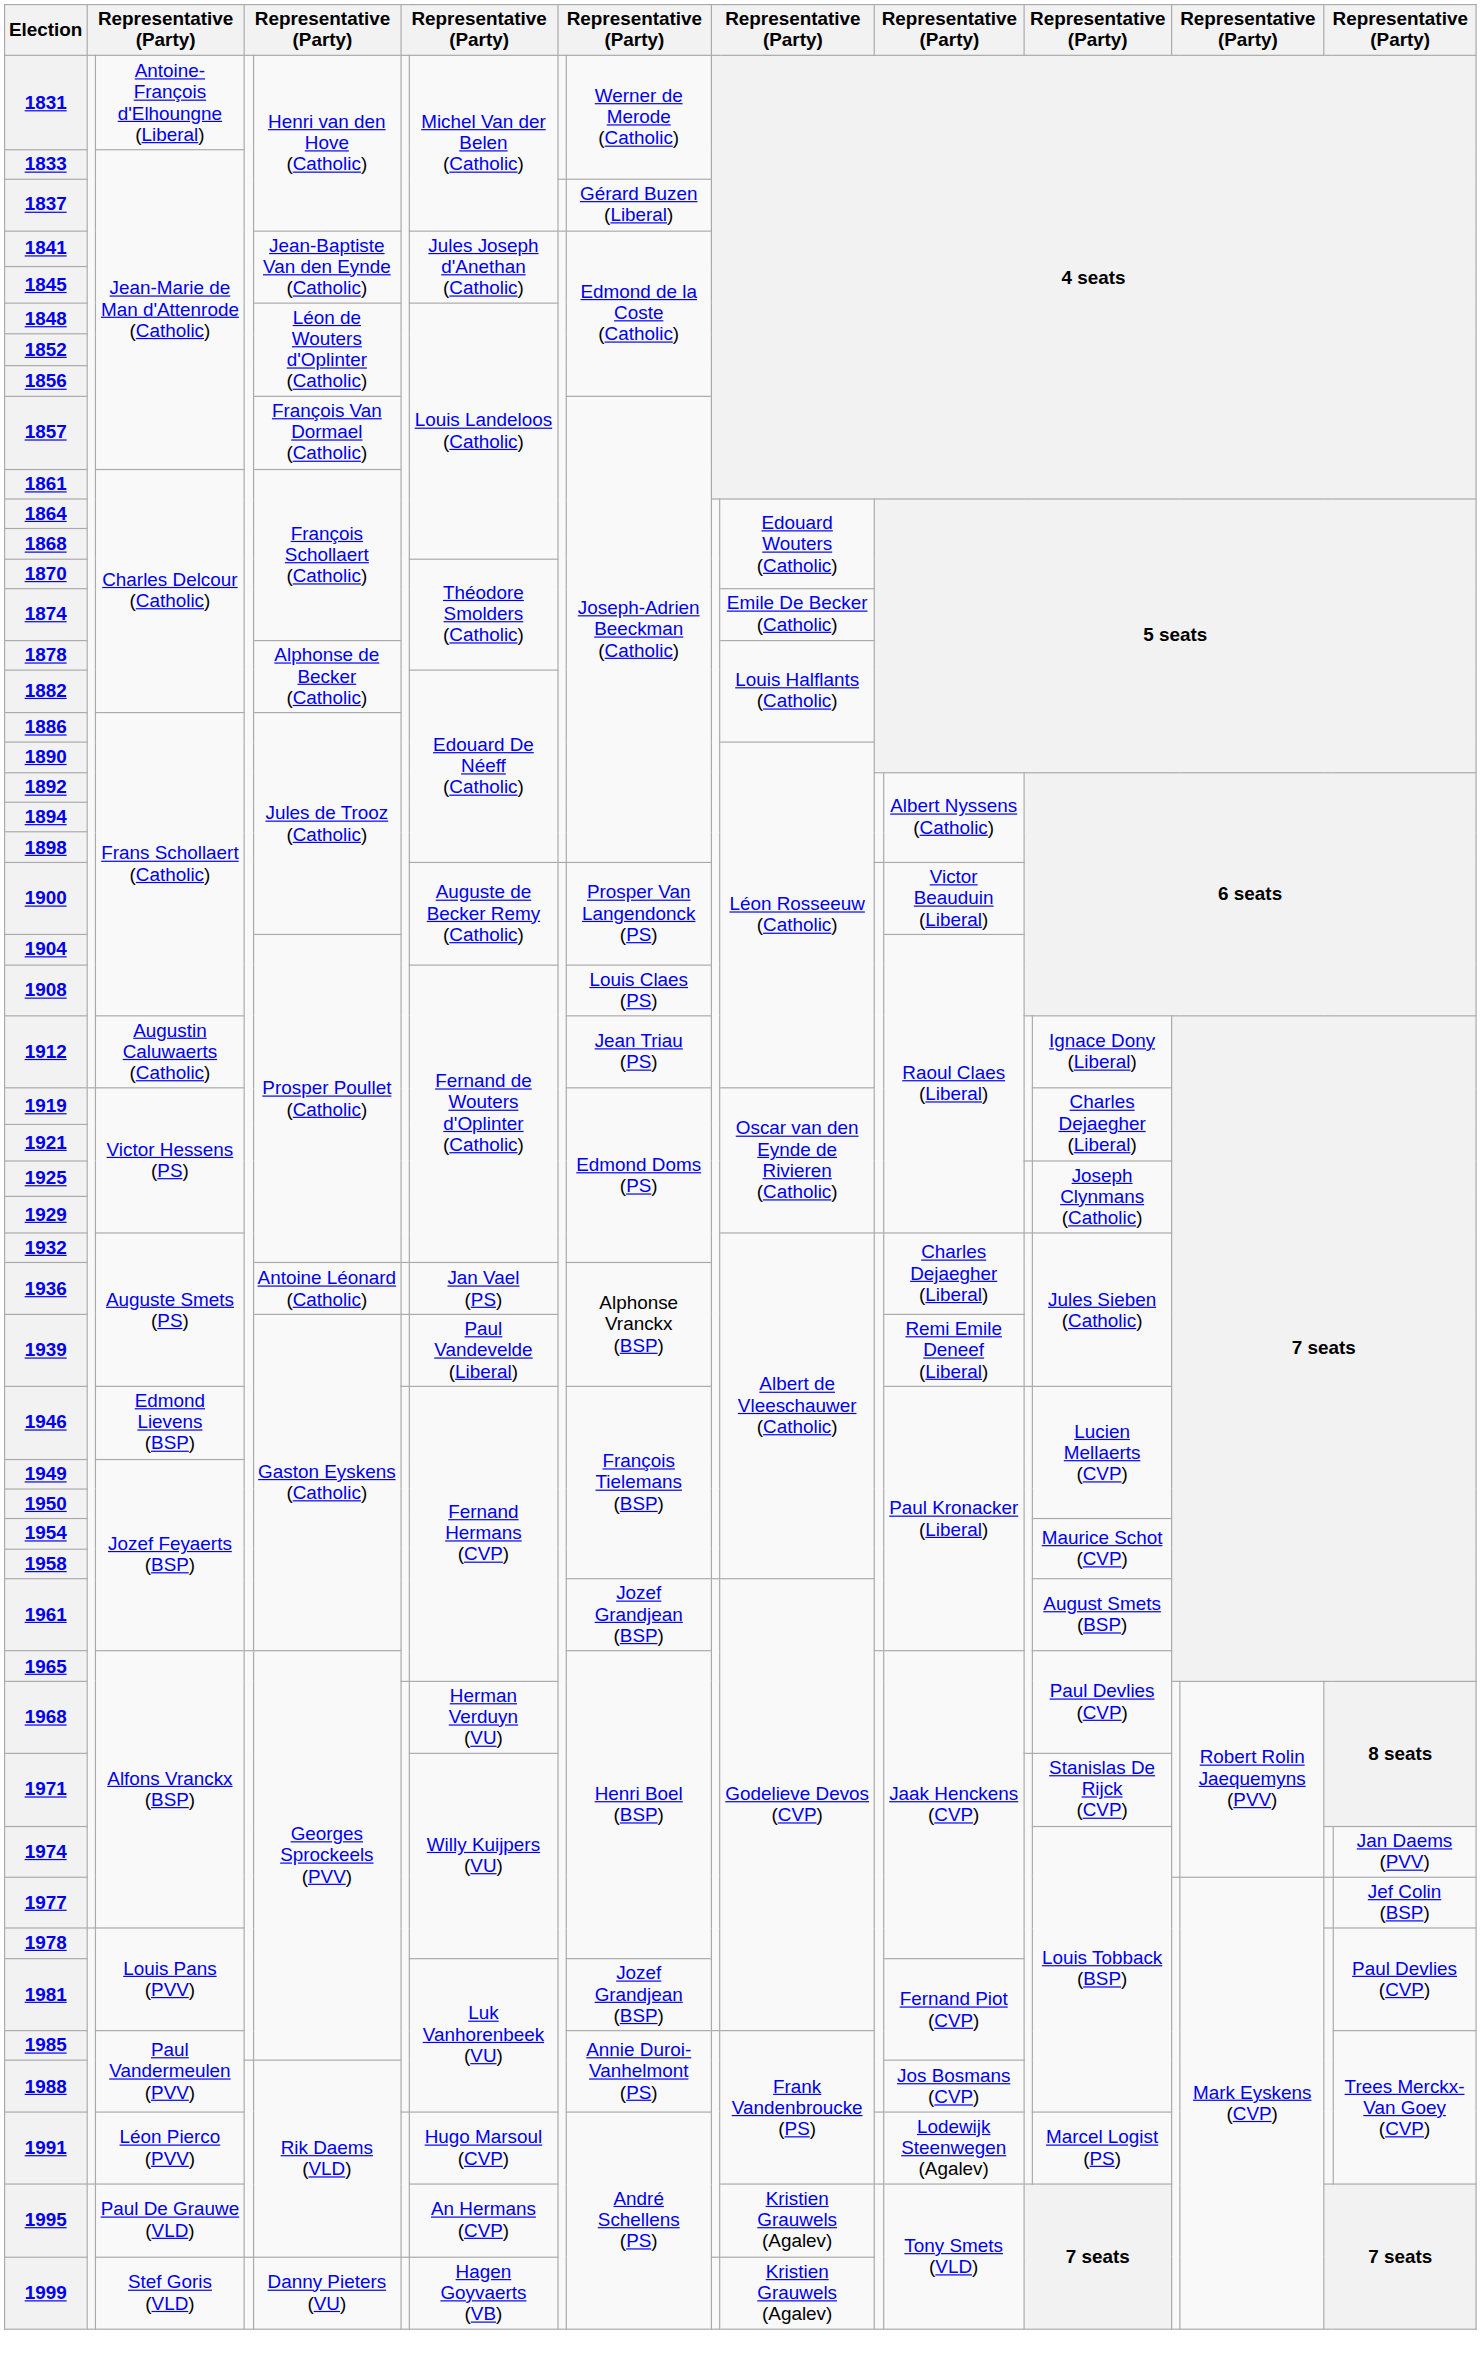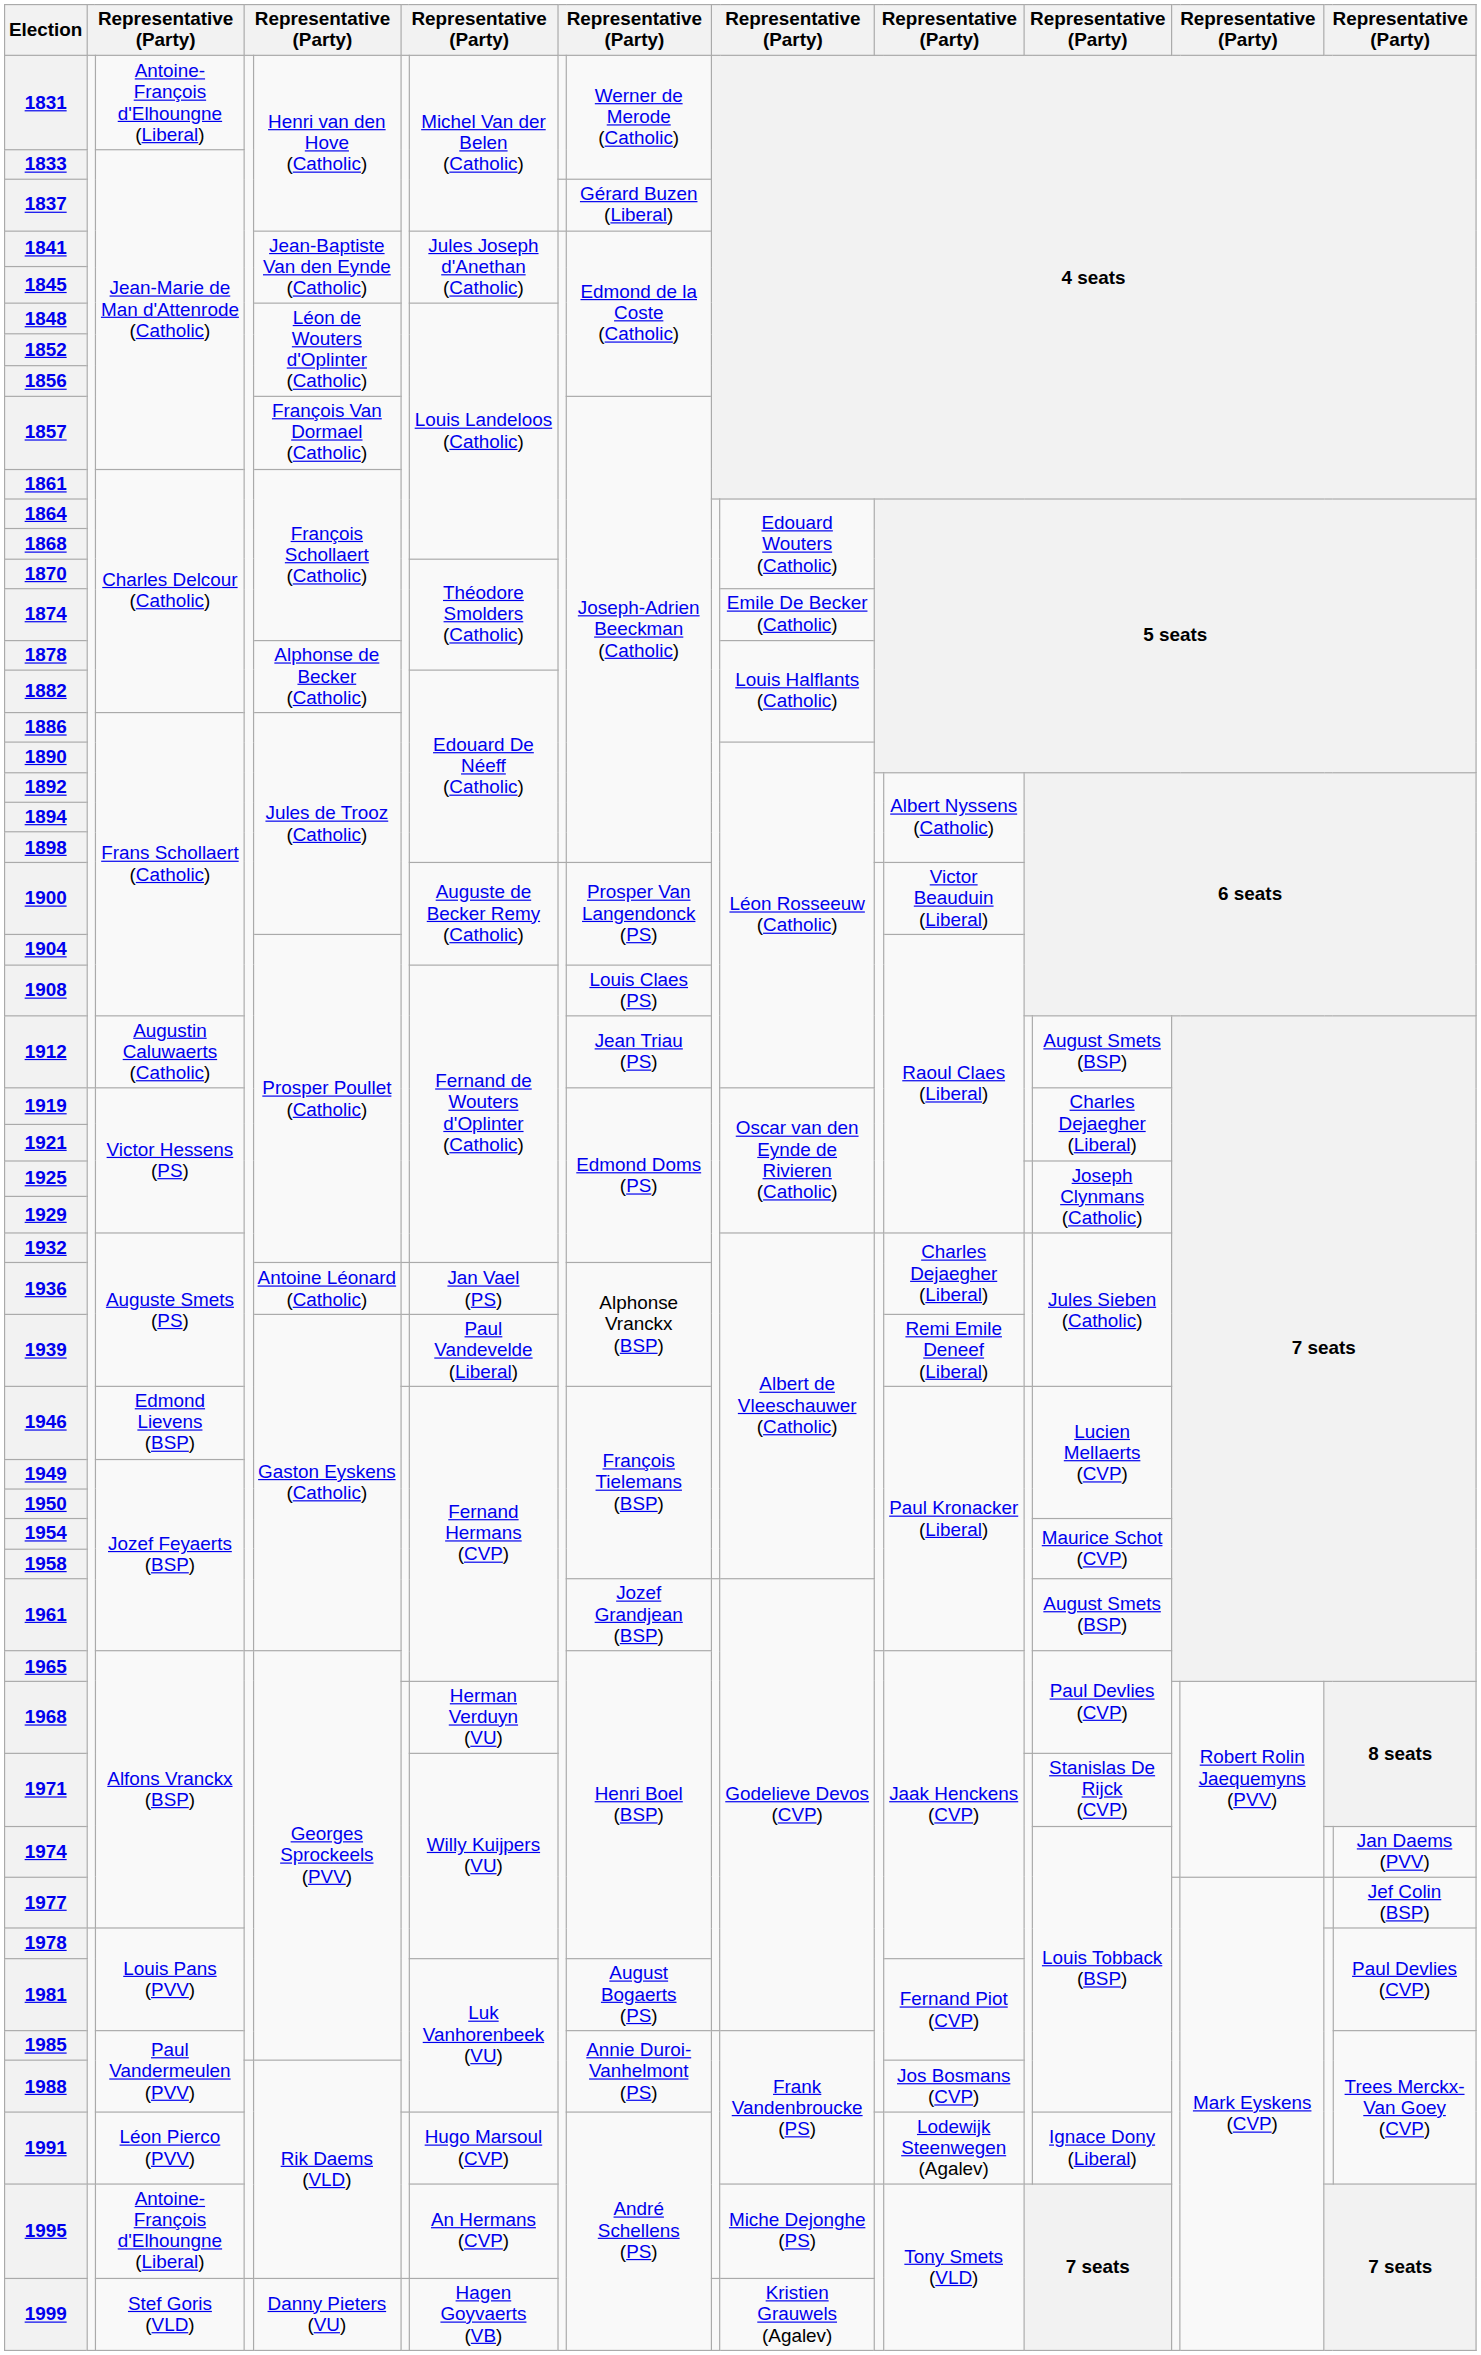(1102, 1051) Ignace Dony (Liberal) -> (1102, 1051) August Smets (BSP)
(639, 1994) Jozef Grandjean (BSP) -> (639, 1994) August Bogaerts (PS)
(1102, 2147) Marcel Logist (PS) -> (1102, 2147) Ignace Dony (Liberal)
(170, 2220) Paul De Grauwe (VLD) -> (170, 2230) Antoine-François d'Elhoungne (Liberal)
(797, 2220) Kristien Grauwels (Agalev) -> (797, 2230) Miche Dejonghe (PS)
